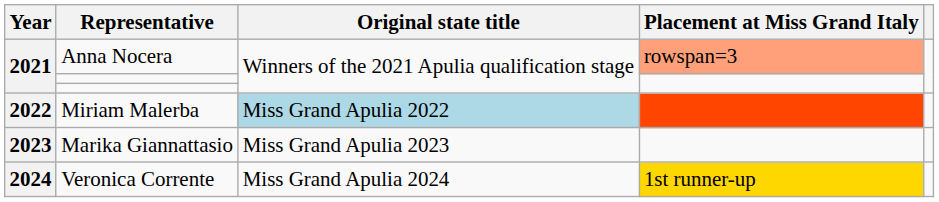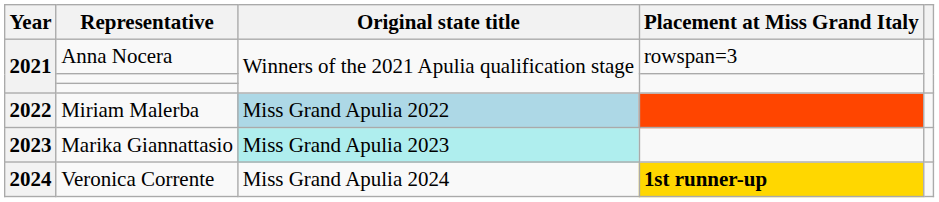(691, 56) lightsalmon background -> (691, 56) no background
(346, 145) no background -> (346, 145) paleturquoise background
(700, 179) normal -> (706, 179) bold
